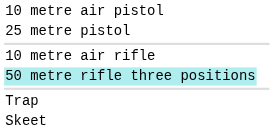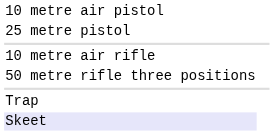(130, 77) paleturquoise background -> (130, 77) no background
(26, 121) no background -> (26, 121) lavender background
